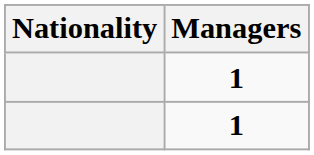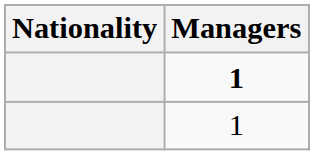(236, 125) bold -> (236, 125) normal
